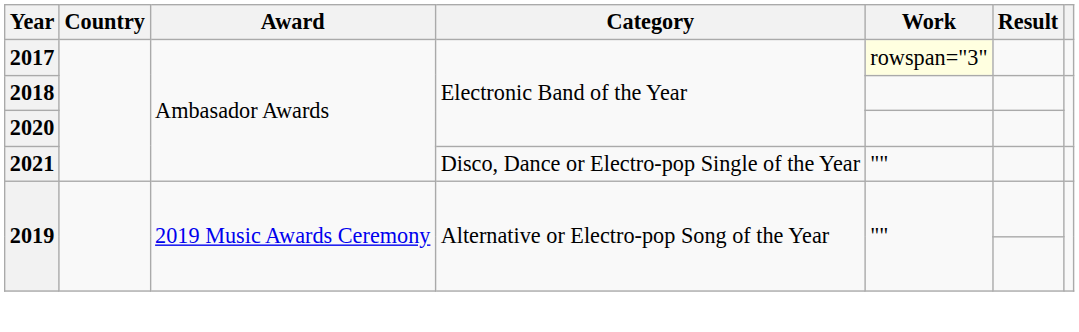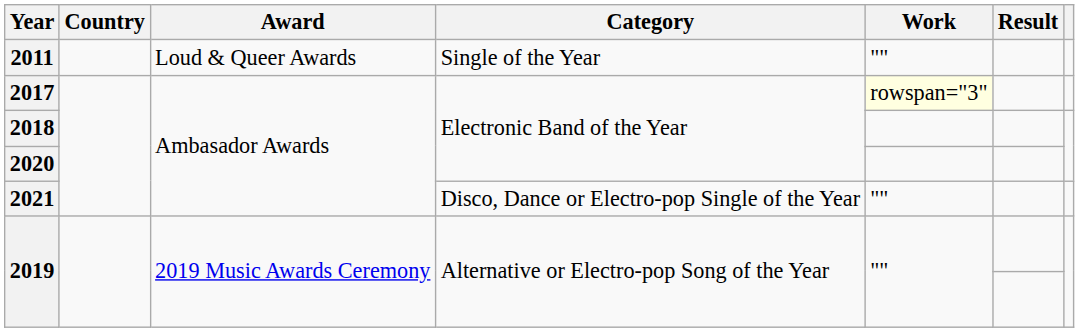+ row: (32, 57)
